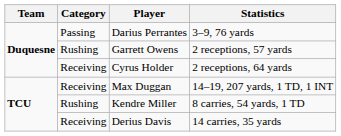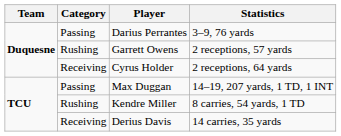(83, 85) Receiving -> (78, 85) Passing
